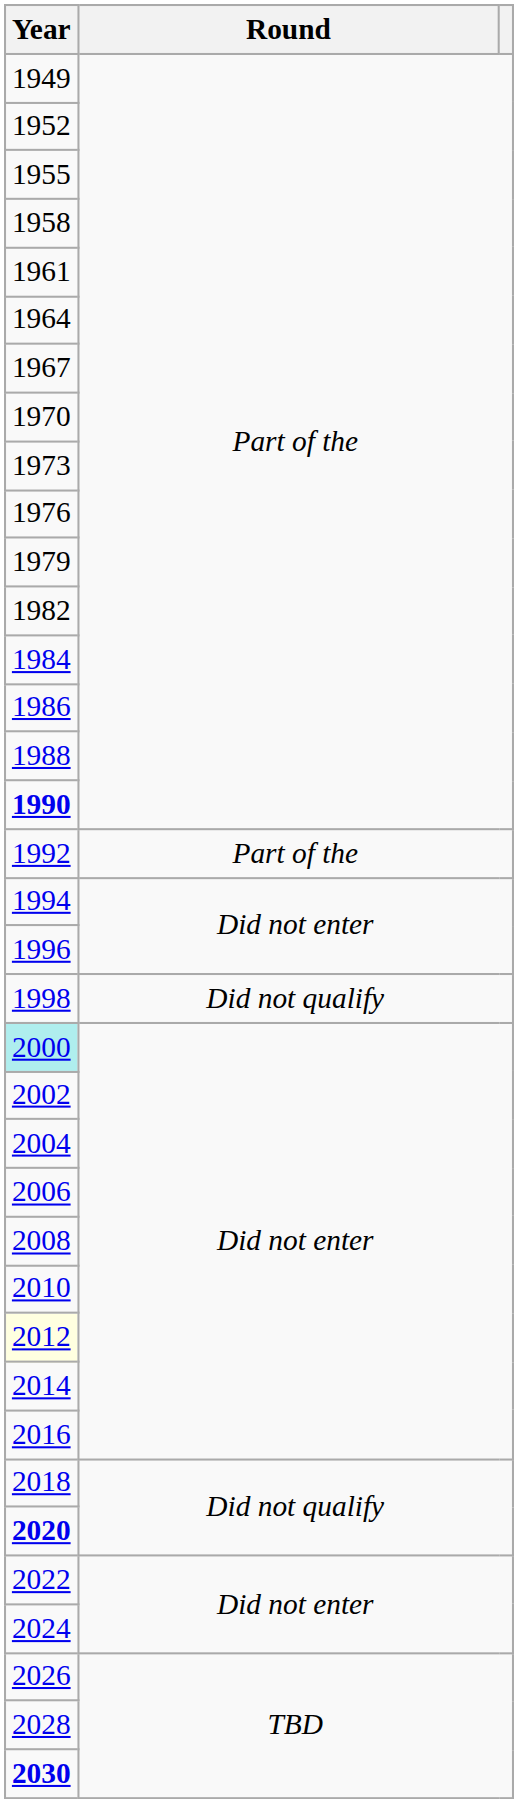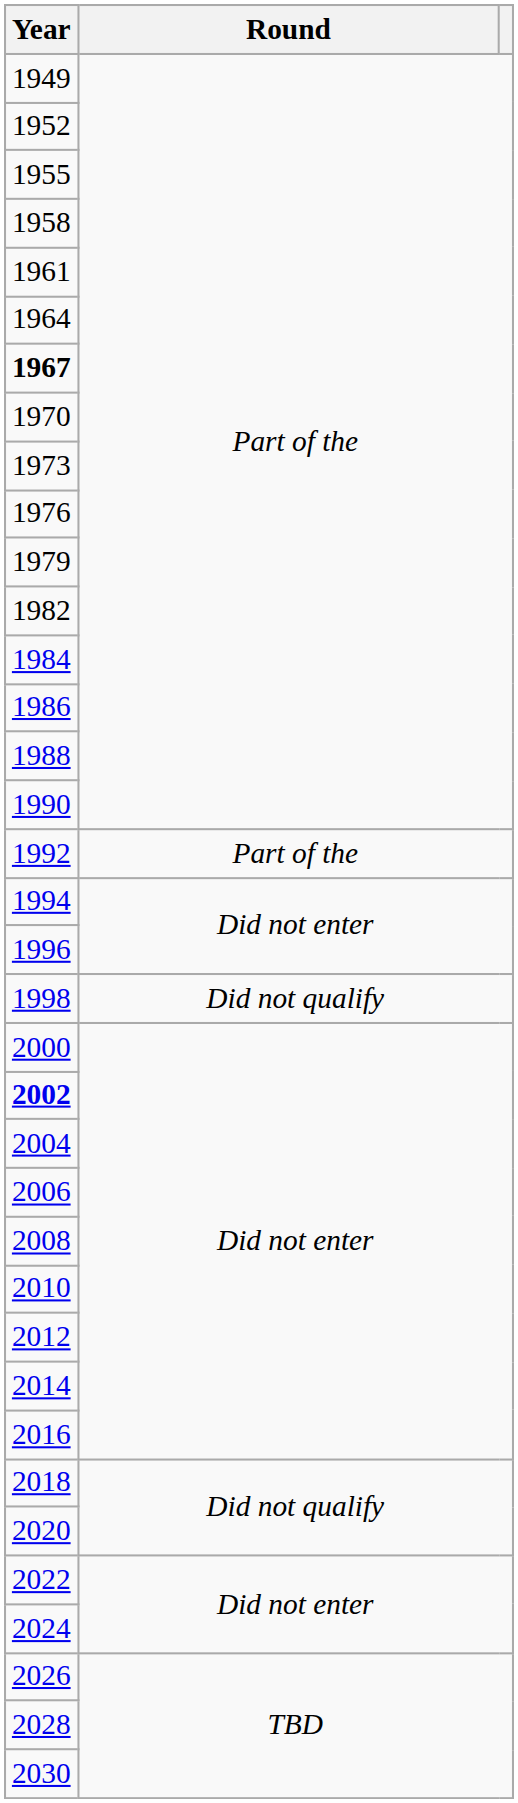(41, 368) normal -> (41, 368) bold
(41, 804) bold -> (41, 804) normal
(41, 1046) paleturquoise background -> (41, 1046) no background
(41, 1095) normal -> (41, 1095) bold
(41, 1337) lightyellow background -> (41, 1337) no background
(41, 1531) bold -> (41, 1531) normal
(41, 1773) bold -> (41, 1773) normal
